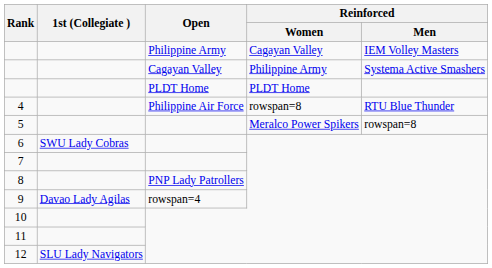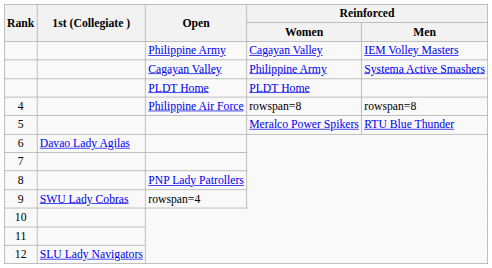(409, 106) RTU Blue Thunder -> (390, 106) rowspan=8
(390, 124) rowspan=8 -> (409, 124) RTU Blue Thunder
(84, 143) SWU Lady Cobras -> (85, 143) Davao Lady Agilas
(85, 198) Davao Lady Agilas -> (84, 198) SWU Lady Cobras
